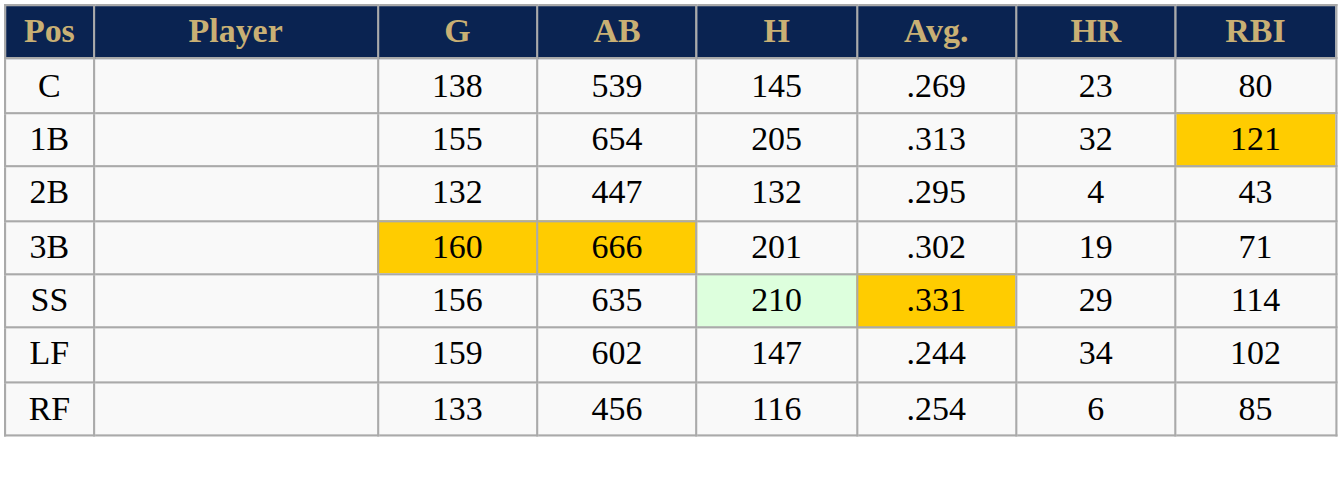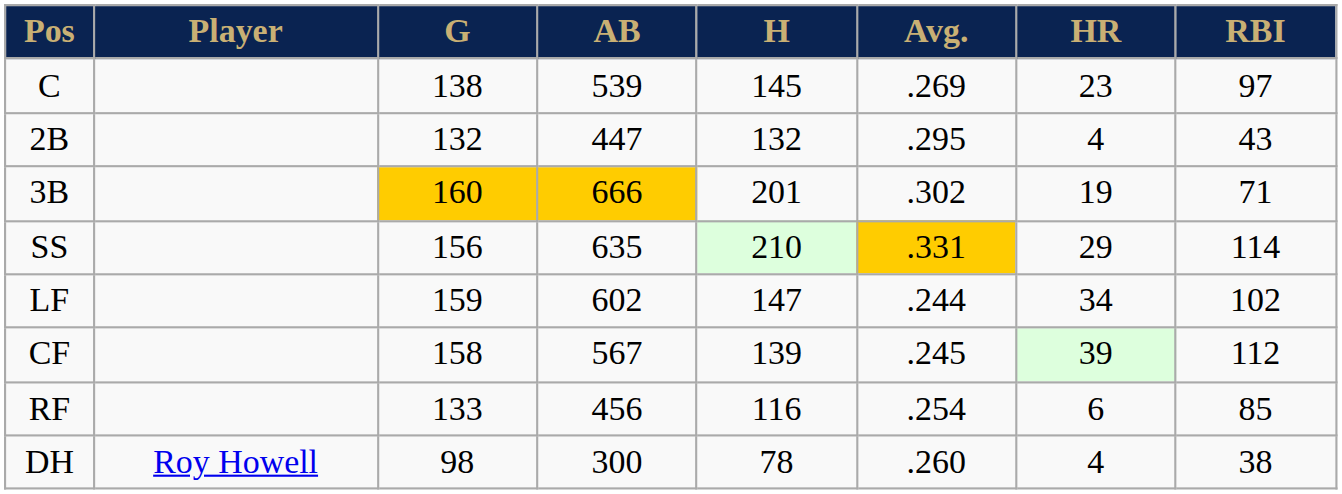(1255, 85) 80 -> (1255, 85) 97
- row: (49, 138)
+ row: (49, 354)
+ row: (49, 461)
